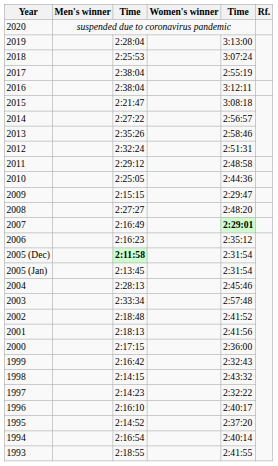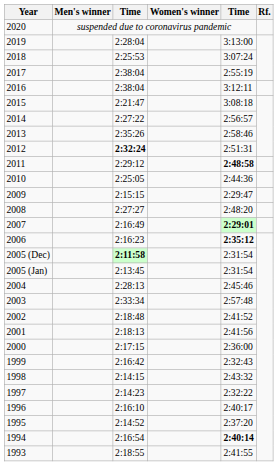(130, 149) normal -> (130, 149) bold
(238, 164) normal -> (239, 164) bold
(238, 240) normal -> (239, 240) bold
(238, 438) normal -> (239, 438) bold
